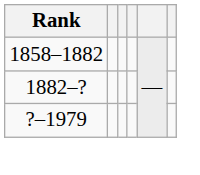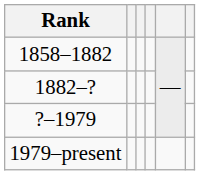+ row: (65, 152)
